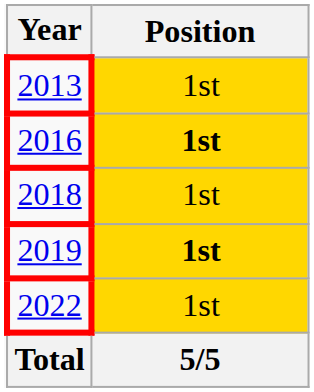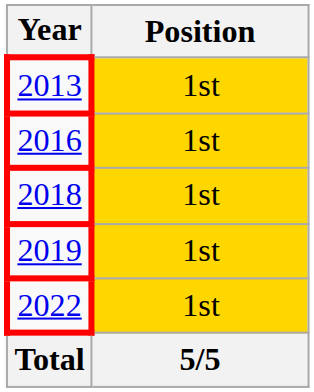(201, 140) bold -> (201, 140) normal
(201, 250) bold -> (201, 250) normal
